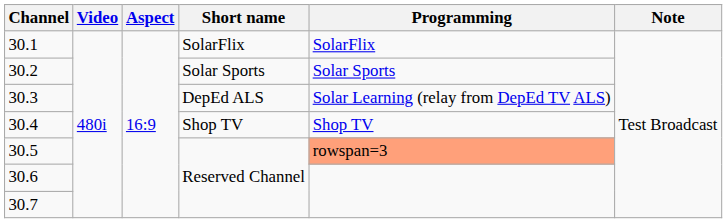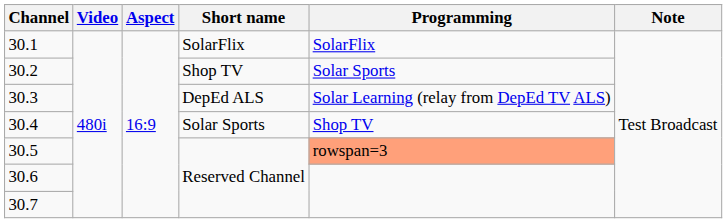(224, 71) Solar Sports -> (213, 71) Shop TV
(213, 124) Shop TV -> (224, 124) Solar Sports
